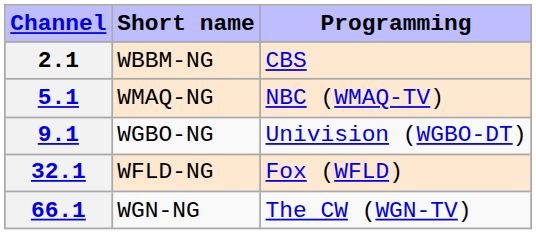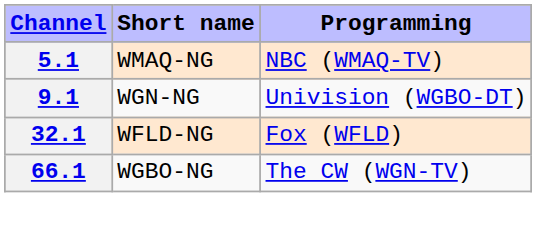- row: (58, 61)
(165, 135) WGBO-NG -> (159, 98) WGN-NG
(159, 210) WGN-NG -> (165, 173) WGBO-NG
